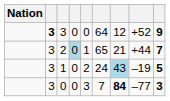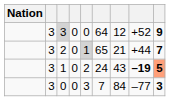(51, 31) bold -> (51, 31) normal
(63, 31) no background -> (63, 31) lightgrey background
(75, 50) lightblue background -> (75, 50) no background
(87, 50) no background -> (87, 50) lightgrey background
(120, 68) lightblue background -> (120, 68) no background
(141, 68) normal -> (141, 68) bold
(159, 68) no background -> (159, 68) lightsalmon background
(120, 86) bold -> (120, 86) normal
